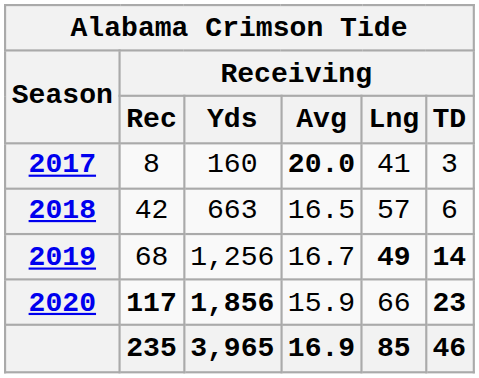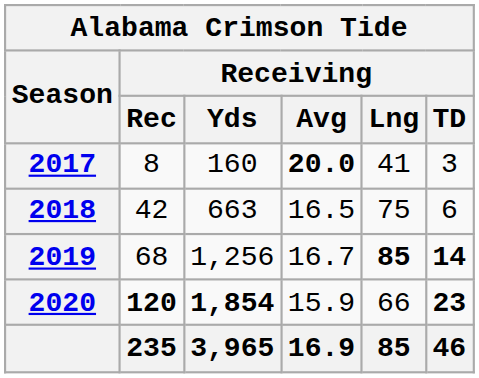(394, 211) 57 -> (394, 211) 75
(394, 257) 49 -> (394, 257) 85
(152, 303) 117 -> (152, 303) 120
(232, 303) 1,856 -> (232, 303) 1,854
